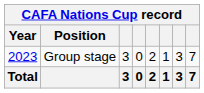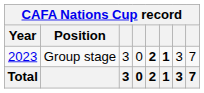(152, 56) normal -> (152, 56) bold
(166, 56) normal -> (166, 56) bold
